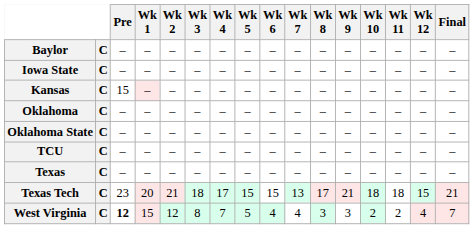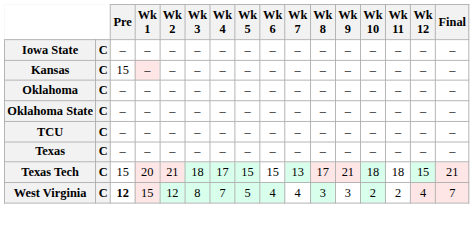- row: (50, 50)
(123, 193) 23 -> (123, 172) 15
